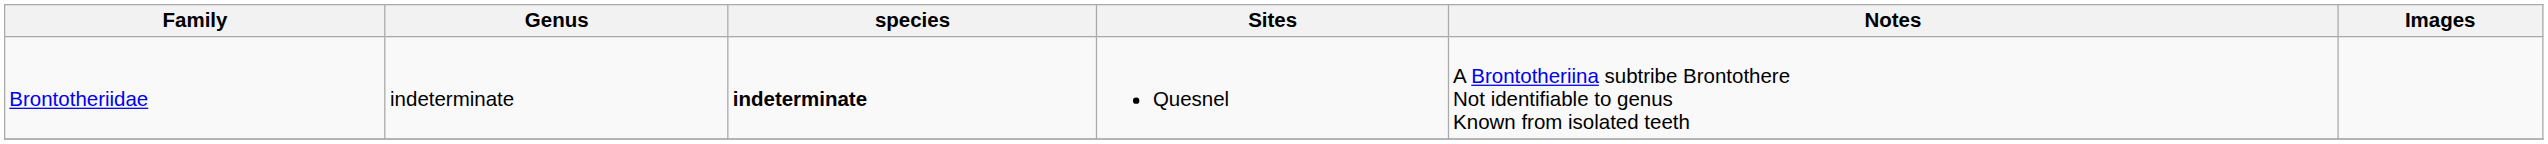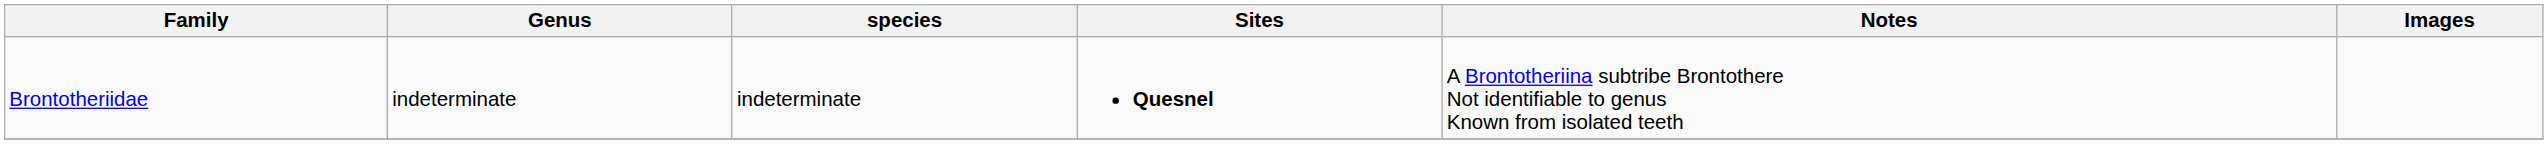(800, 99) bold -> (799, 99) normal
(1273, 99) normal -> (1259, 99) bold
